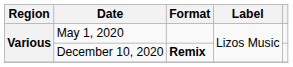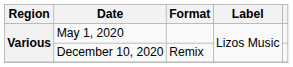(187, 52) bold -> (186, 52) normal
